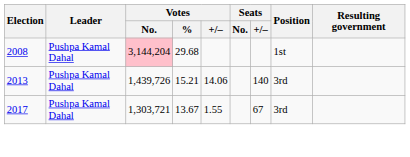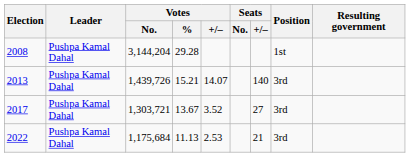(149, 52) pink background -> (149, 52) no background
(187, 52) 29.68 -> (187, 52) 29.28
(216, 80) 14.06 -> (216, 80) 14.07
(213, 109) 1.55 -> (213, 109) 3.52
(258, 109) 67 -> (258, 109) 27
+ row: (17, 138)
